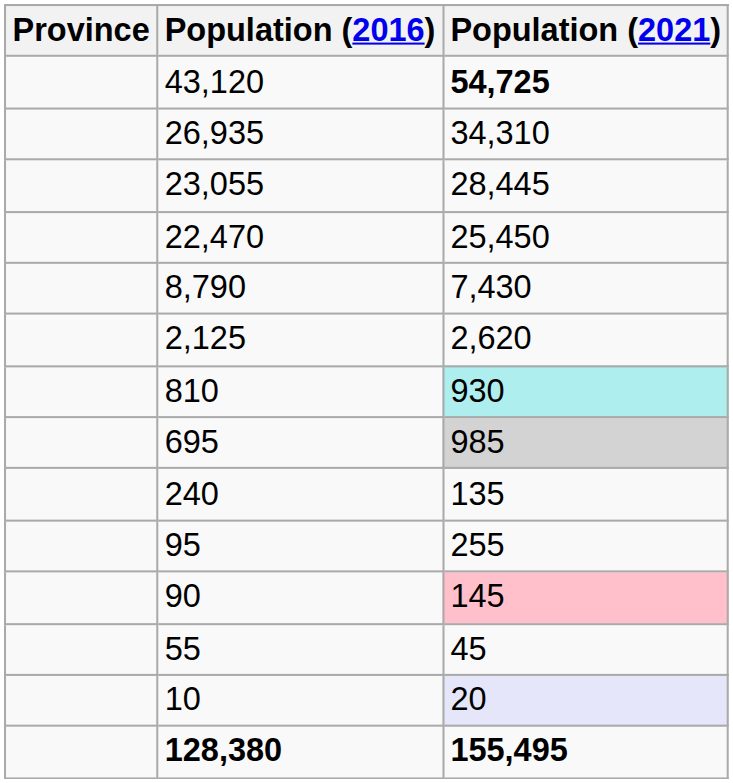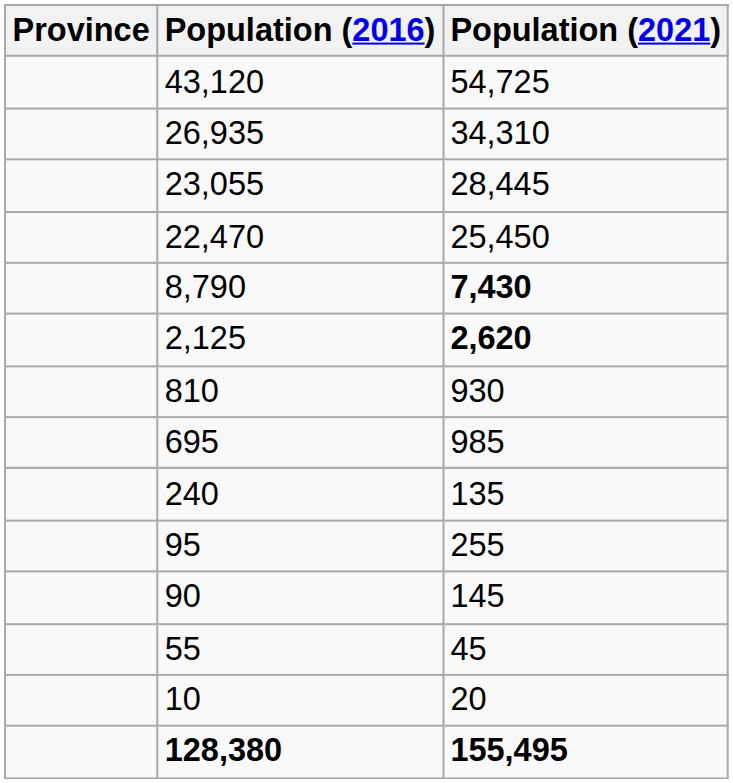(500, 81) bold -> (500, 81) normal
(491, 287) normal -> (491, 287) bold
(491, 339) normal -> (491, 339) bold
(477, 390) paleturquoise background -> (477, 390) no background
(477, 442) lightgrey background -> (477, 442) no background
(477, 596) pink background -> (477, 596) no background
(468, 699) lavender background -> (468, 699) no background
